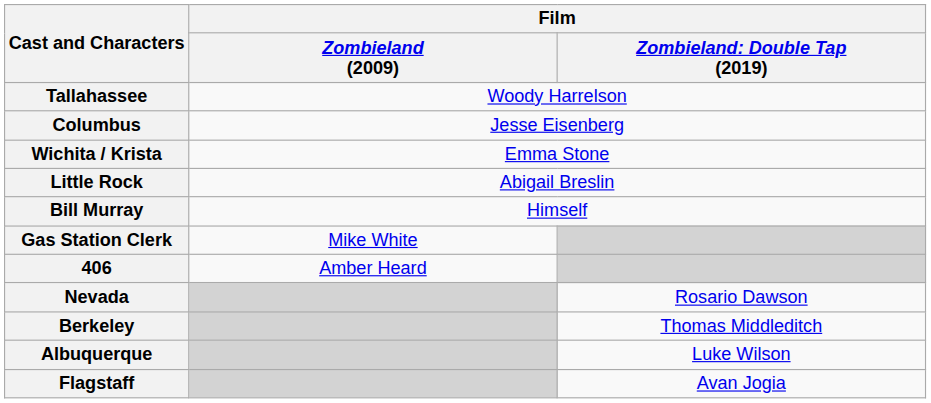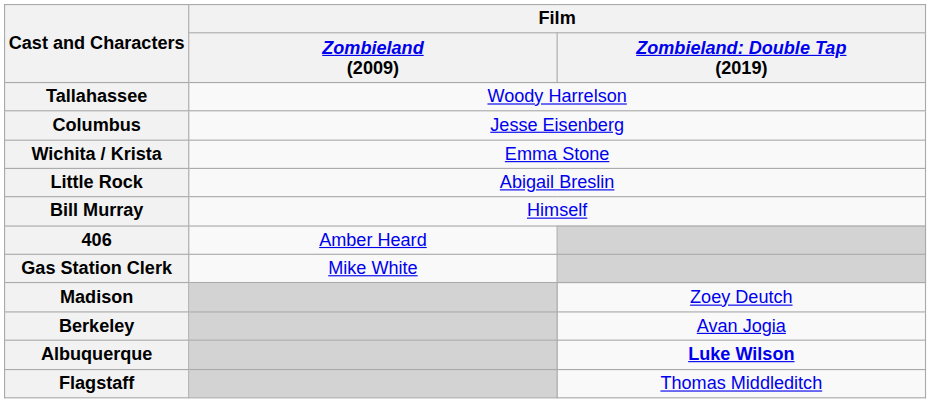rows swapped: (97, 268) <-> (97, 239)
- row: (97, 297)
+ row: (97, 297)
(741, 325) Thomas Middleditch -> (741, 325) Avan Jogia
(741, 354) normal -> (741, 354) bold
(741, 383) Avan Jogia -> (741, 383) Thomas Middleditch
